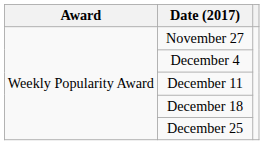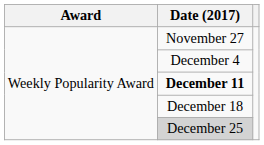(205, 83) normal -> (205, 83) bold
(205, 128) no background -> (205, 128) lightgrey background
